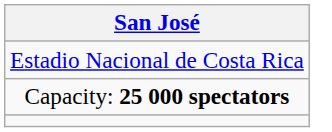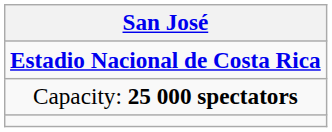(157, 59) normal -> (165, 59) bold
